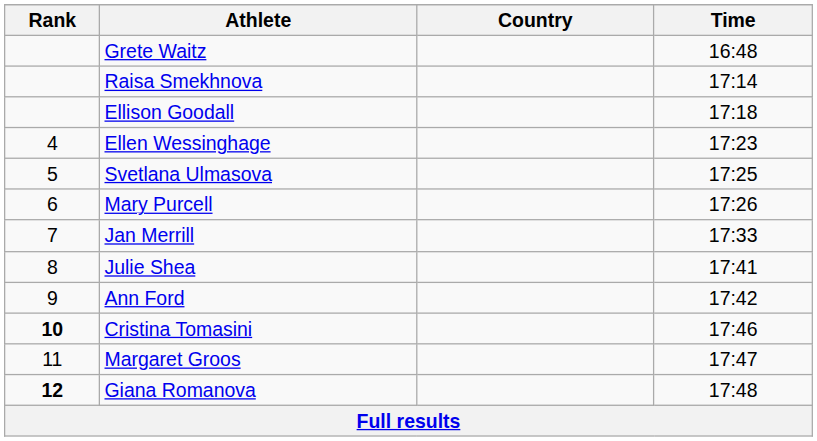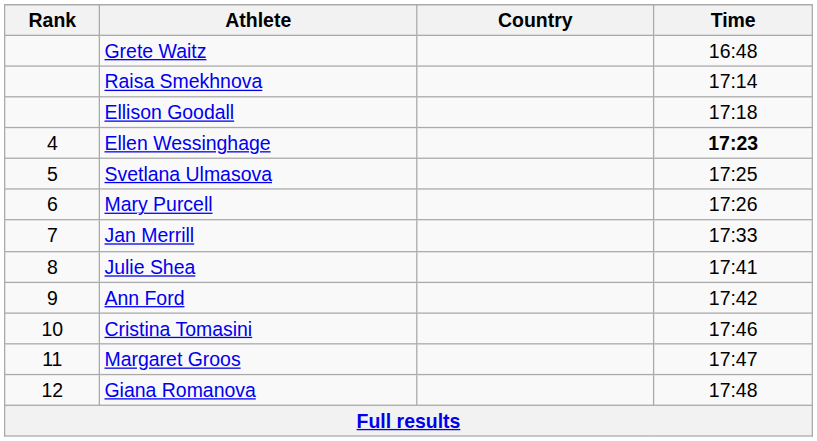(733, 143) normal -> (733, 143) bold
(52, 328) bold -> (52, 328) normal
(52, 390) bold -> (52, 390) normal
